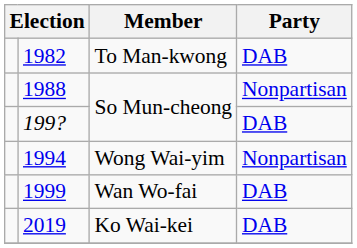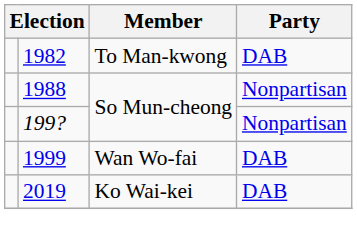(265, 123) DAB -> (294, 123) Nonpartisan
- row: (44, 157)
